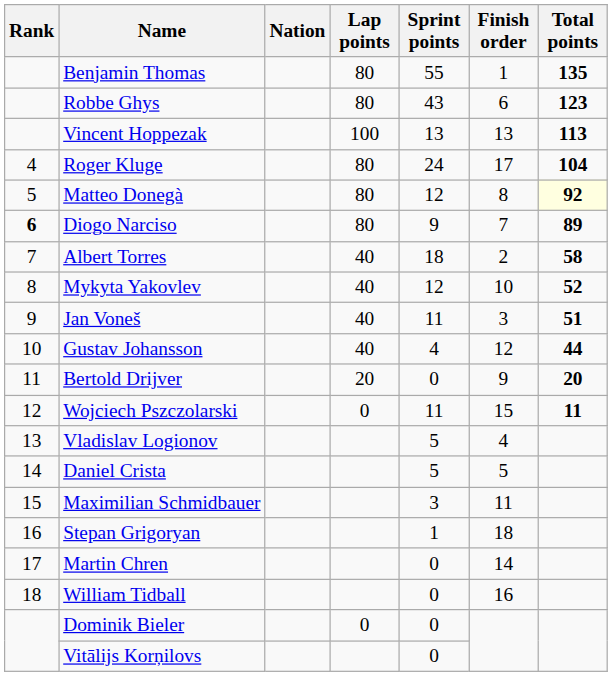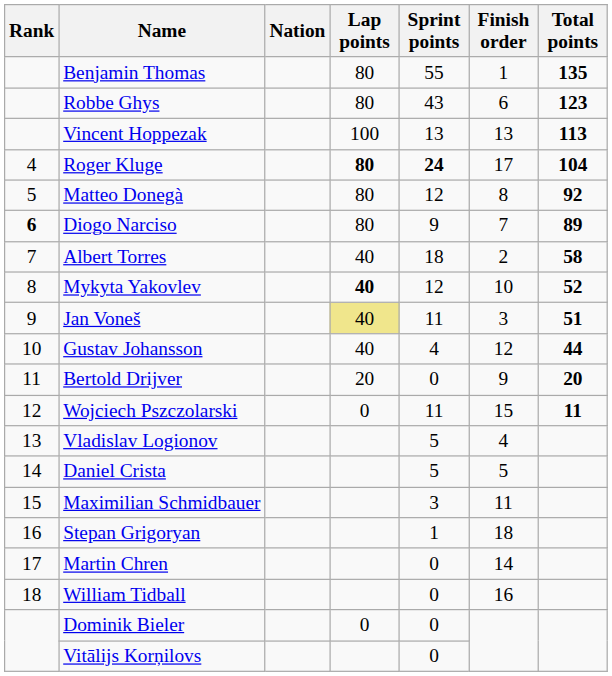(365, 164) normal -> (365, 164) bold
(434, 164) normal -> (434, 164) bold
(573, 195) lightyellow background -> (573, 195) no background
(365, 287) normal -> (365, 287) bold
(365, 317) no background -> (365, 317) khaki background
